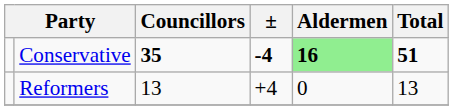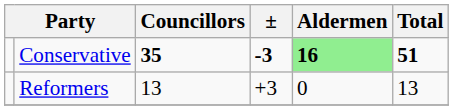(263, 54) -4 -> (263, 54) -3
(266, 88) +4 -> (266, 88) +3
